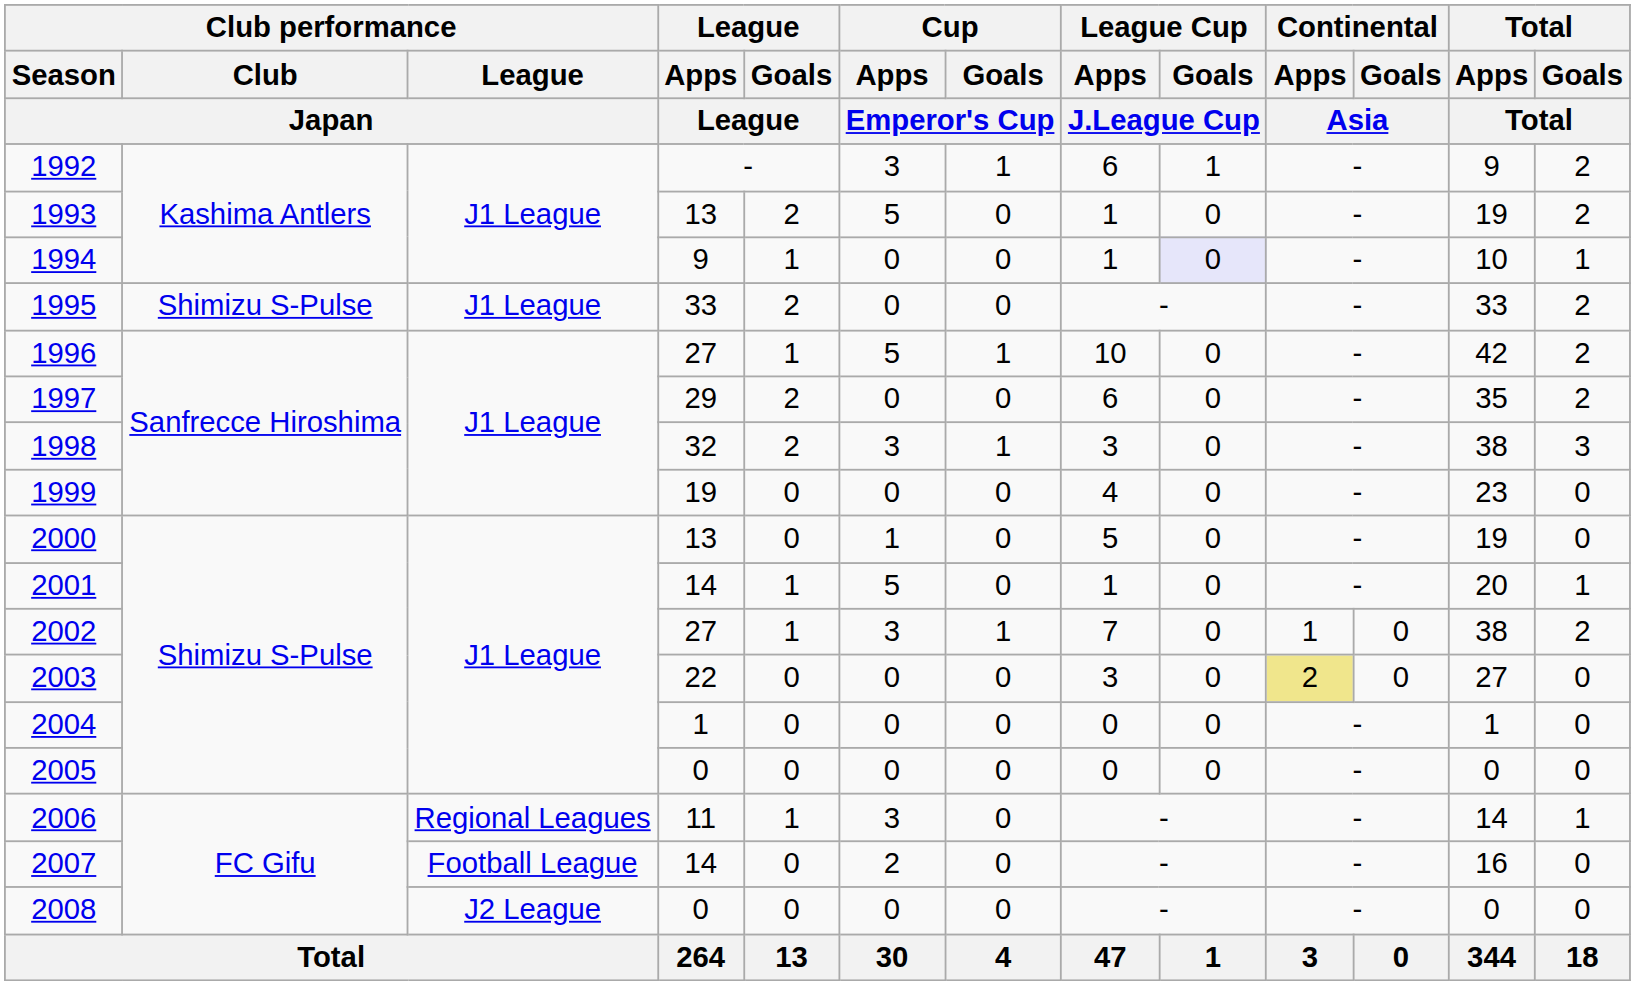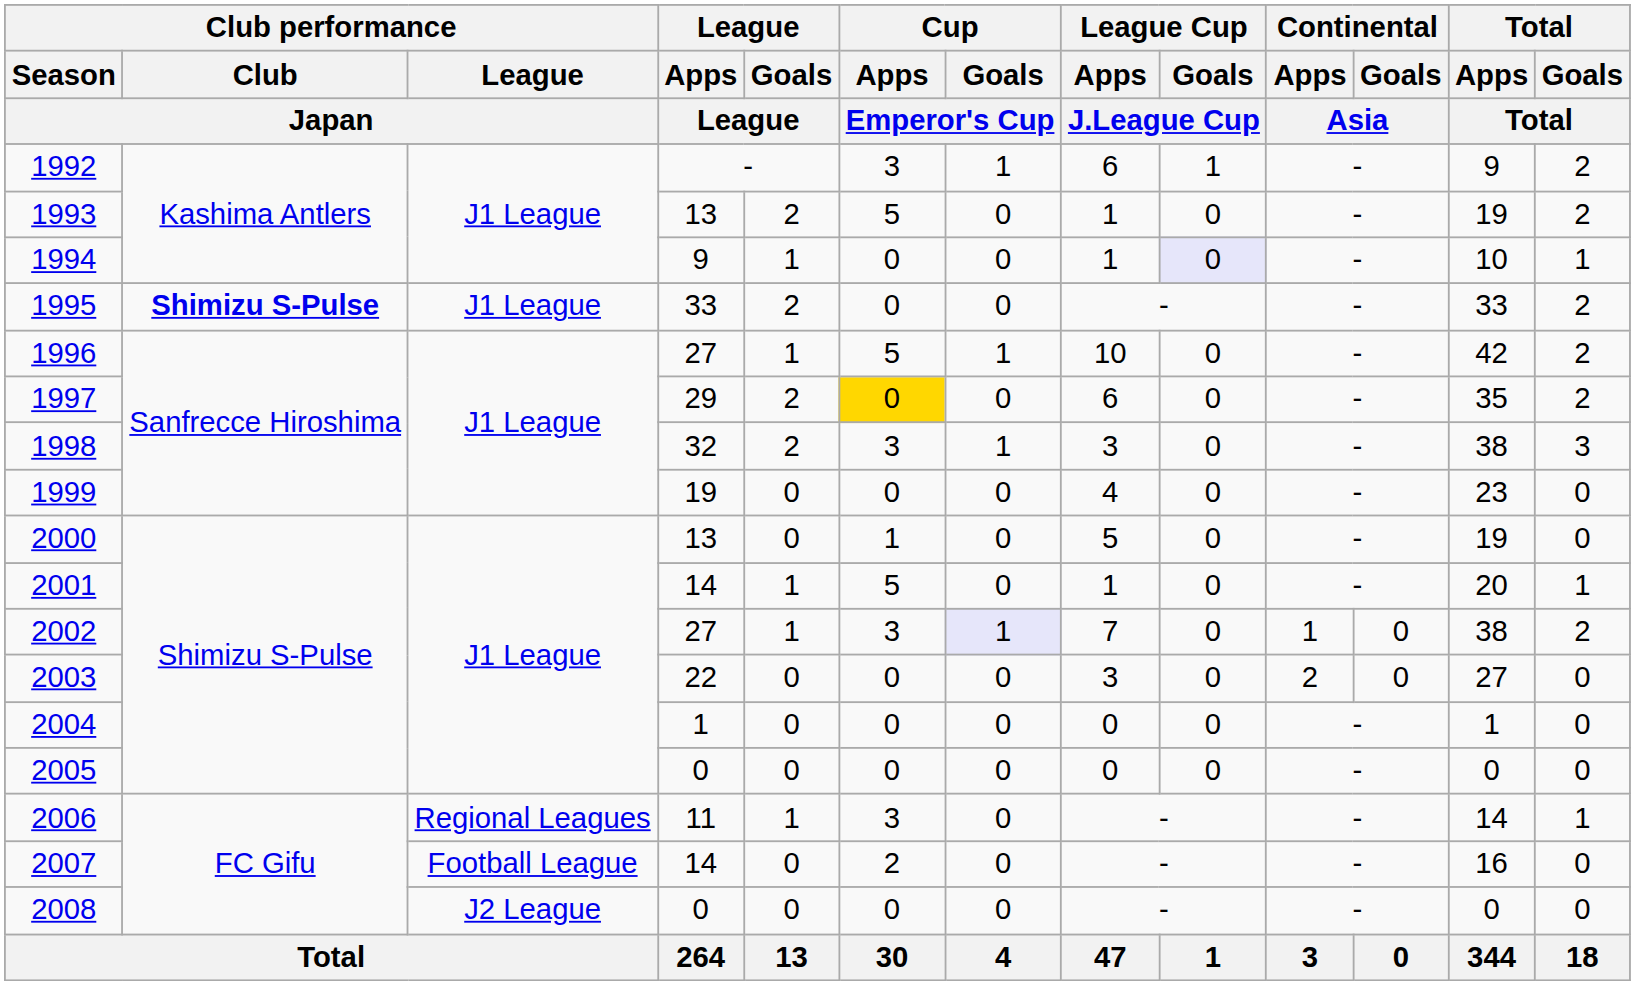(265, 306) normal -> (265, 306) bold
(892, 399) no background -> (892, 399) gold background
(1003, 631) no background -> (1003, 631) lavender background
(1310, 677) khaki background -> (1310, 677) no background
